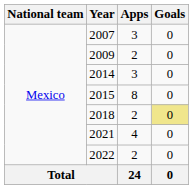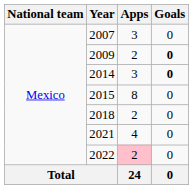(170, 54) normal -> (170, 54) bold
(170, 74) normal -> (170, 74) bold
(170, 114) khaki background -> (170, 114) no background
(134, 154) no background -> (134, 154) pink background
